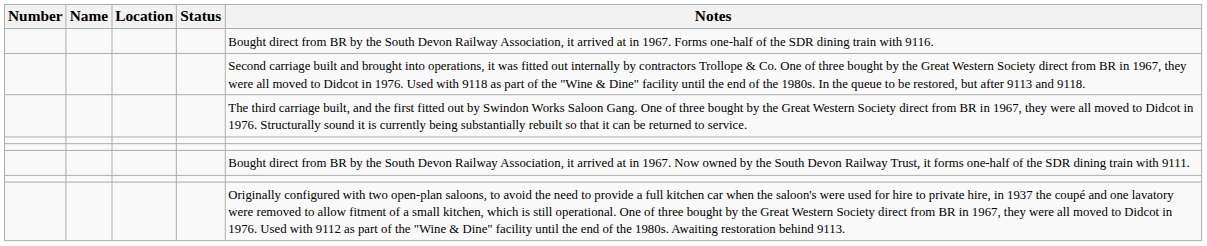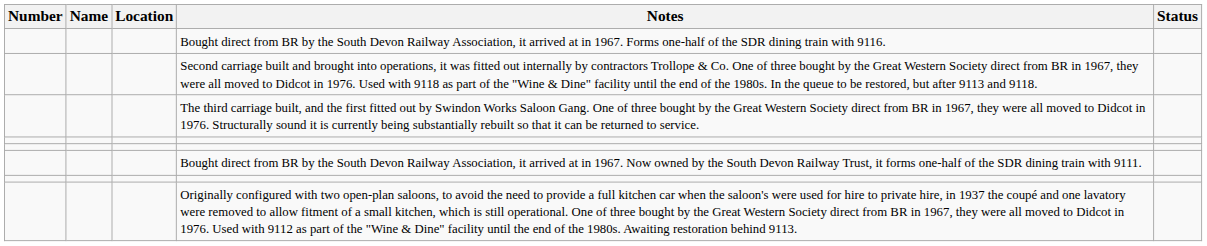columns swapped: (201, 16) <-> (713, 16)
